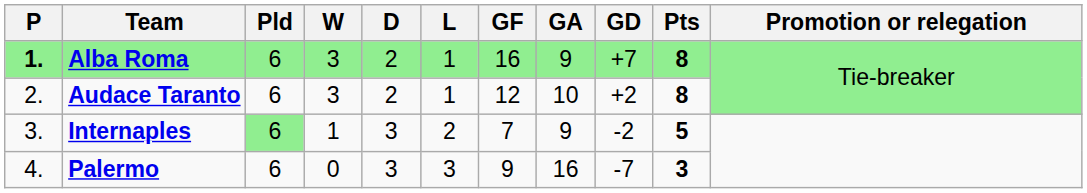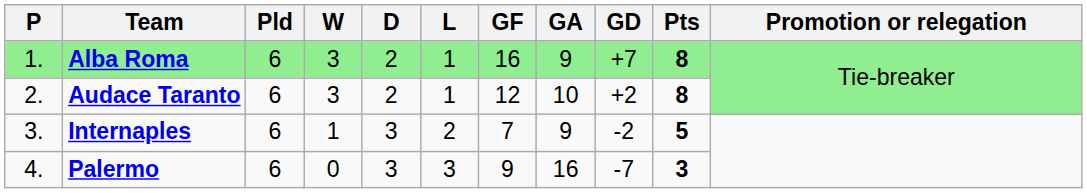(34, 59) bold -> (34, 59) normal
(275, 132) lightgreen background -> (275, 132) no background
